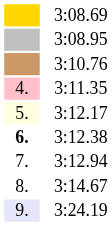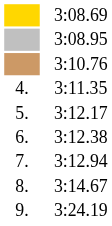(22, 88) pink background -> (22, 88) no background
(22, 112) lightyellow background -> (22, 112) no background
(22, 137) bold -> (22, 137) normal
(22, 210) lavender background -> (22, 210) no background
